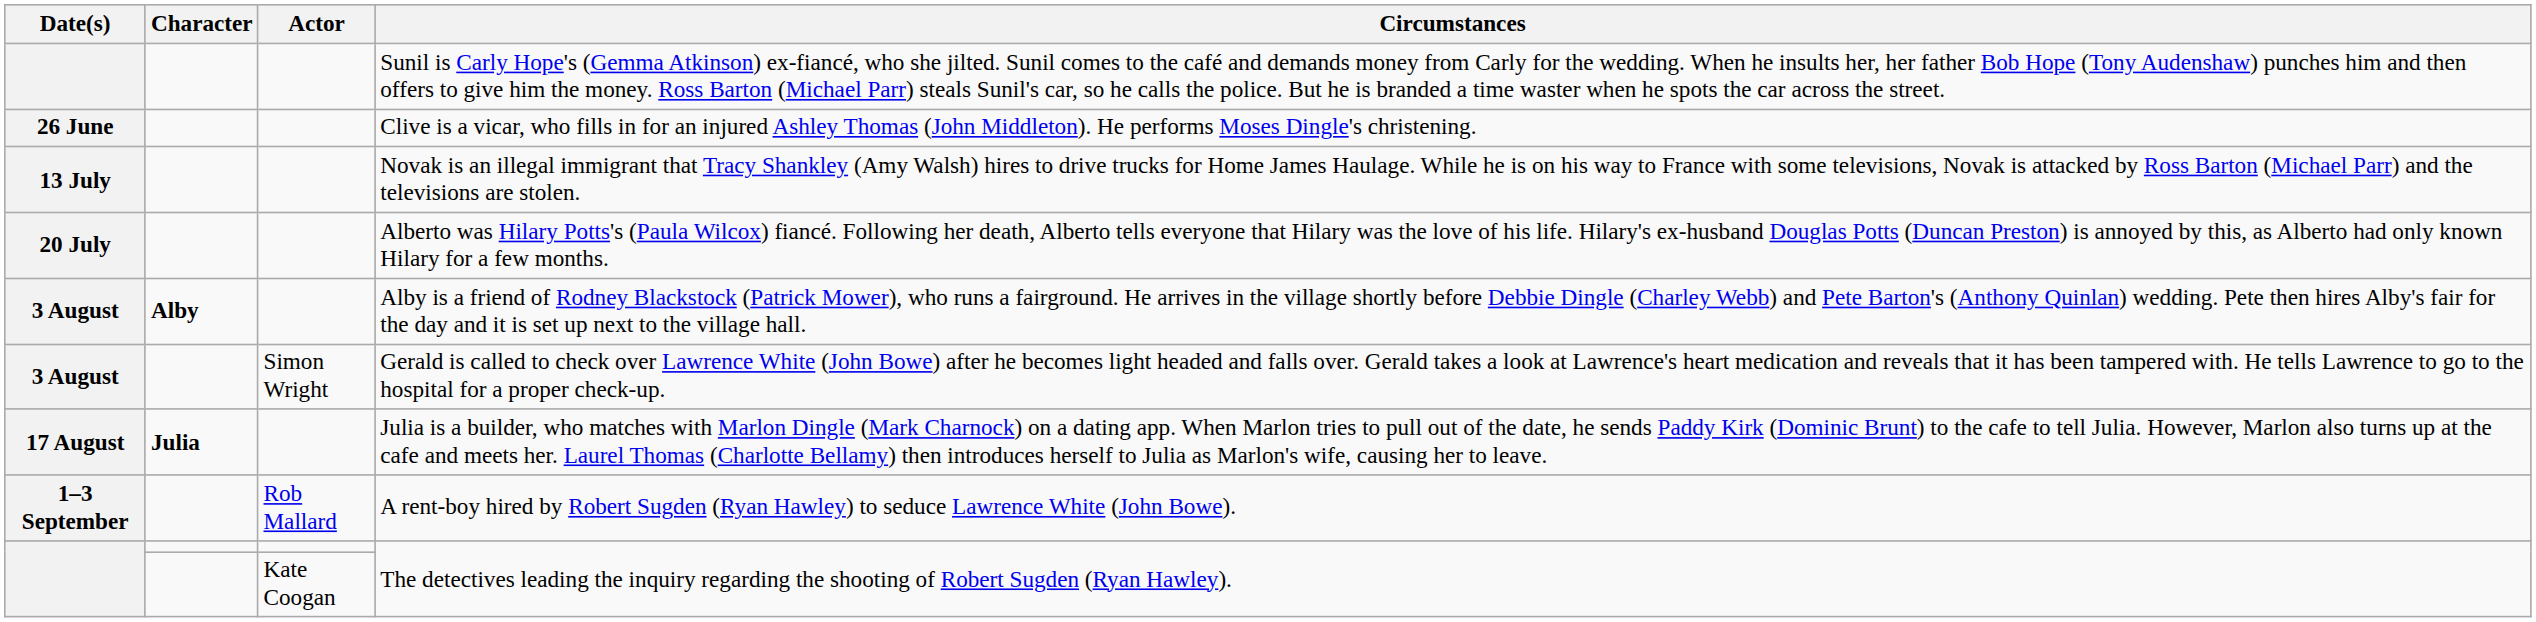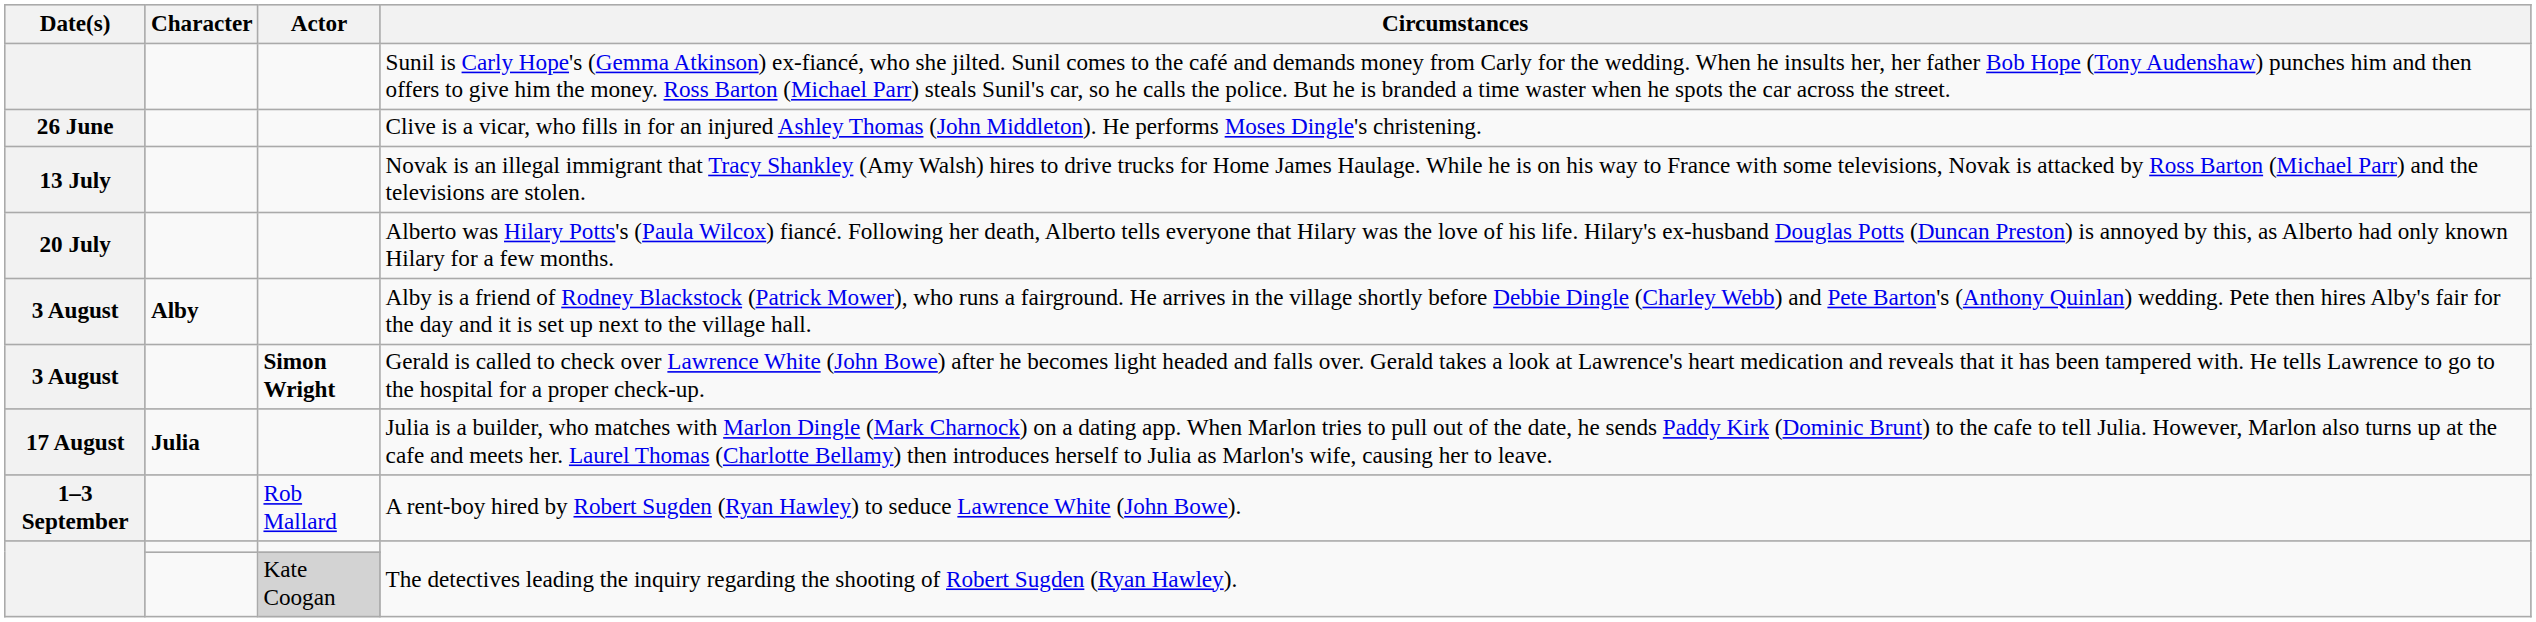(296, 376) normal -> (299, 376) bold
(300, 584) no background -> (300, 584) lightgrey background
